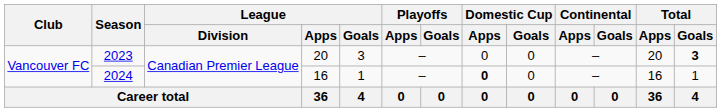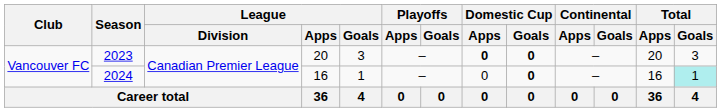(485, 55) normal -> (485, 55) bold
(531, 55) normal -> (531, 55) bold
(695, 55) bold -> (695, 55) normal
(485, 76) bold -> (485, 76) normal
(531, 76) normal -> (531, 76) bold
(695, 76) no background -> (695, 76) paleturquoise background
